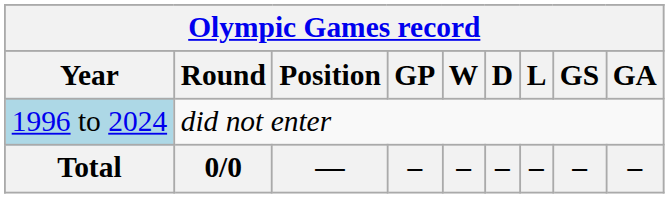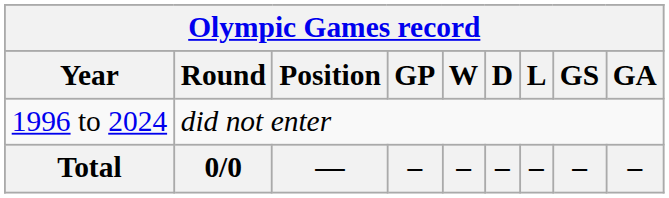(89, 121) lightblue background -> (89, 121) no background
